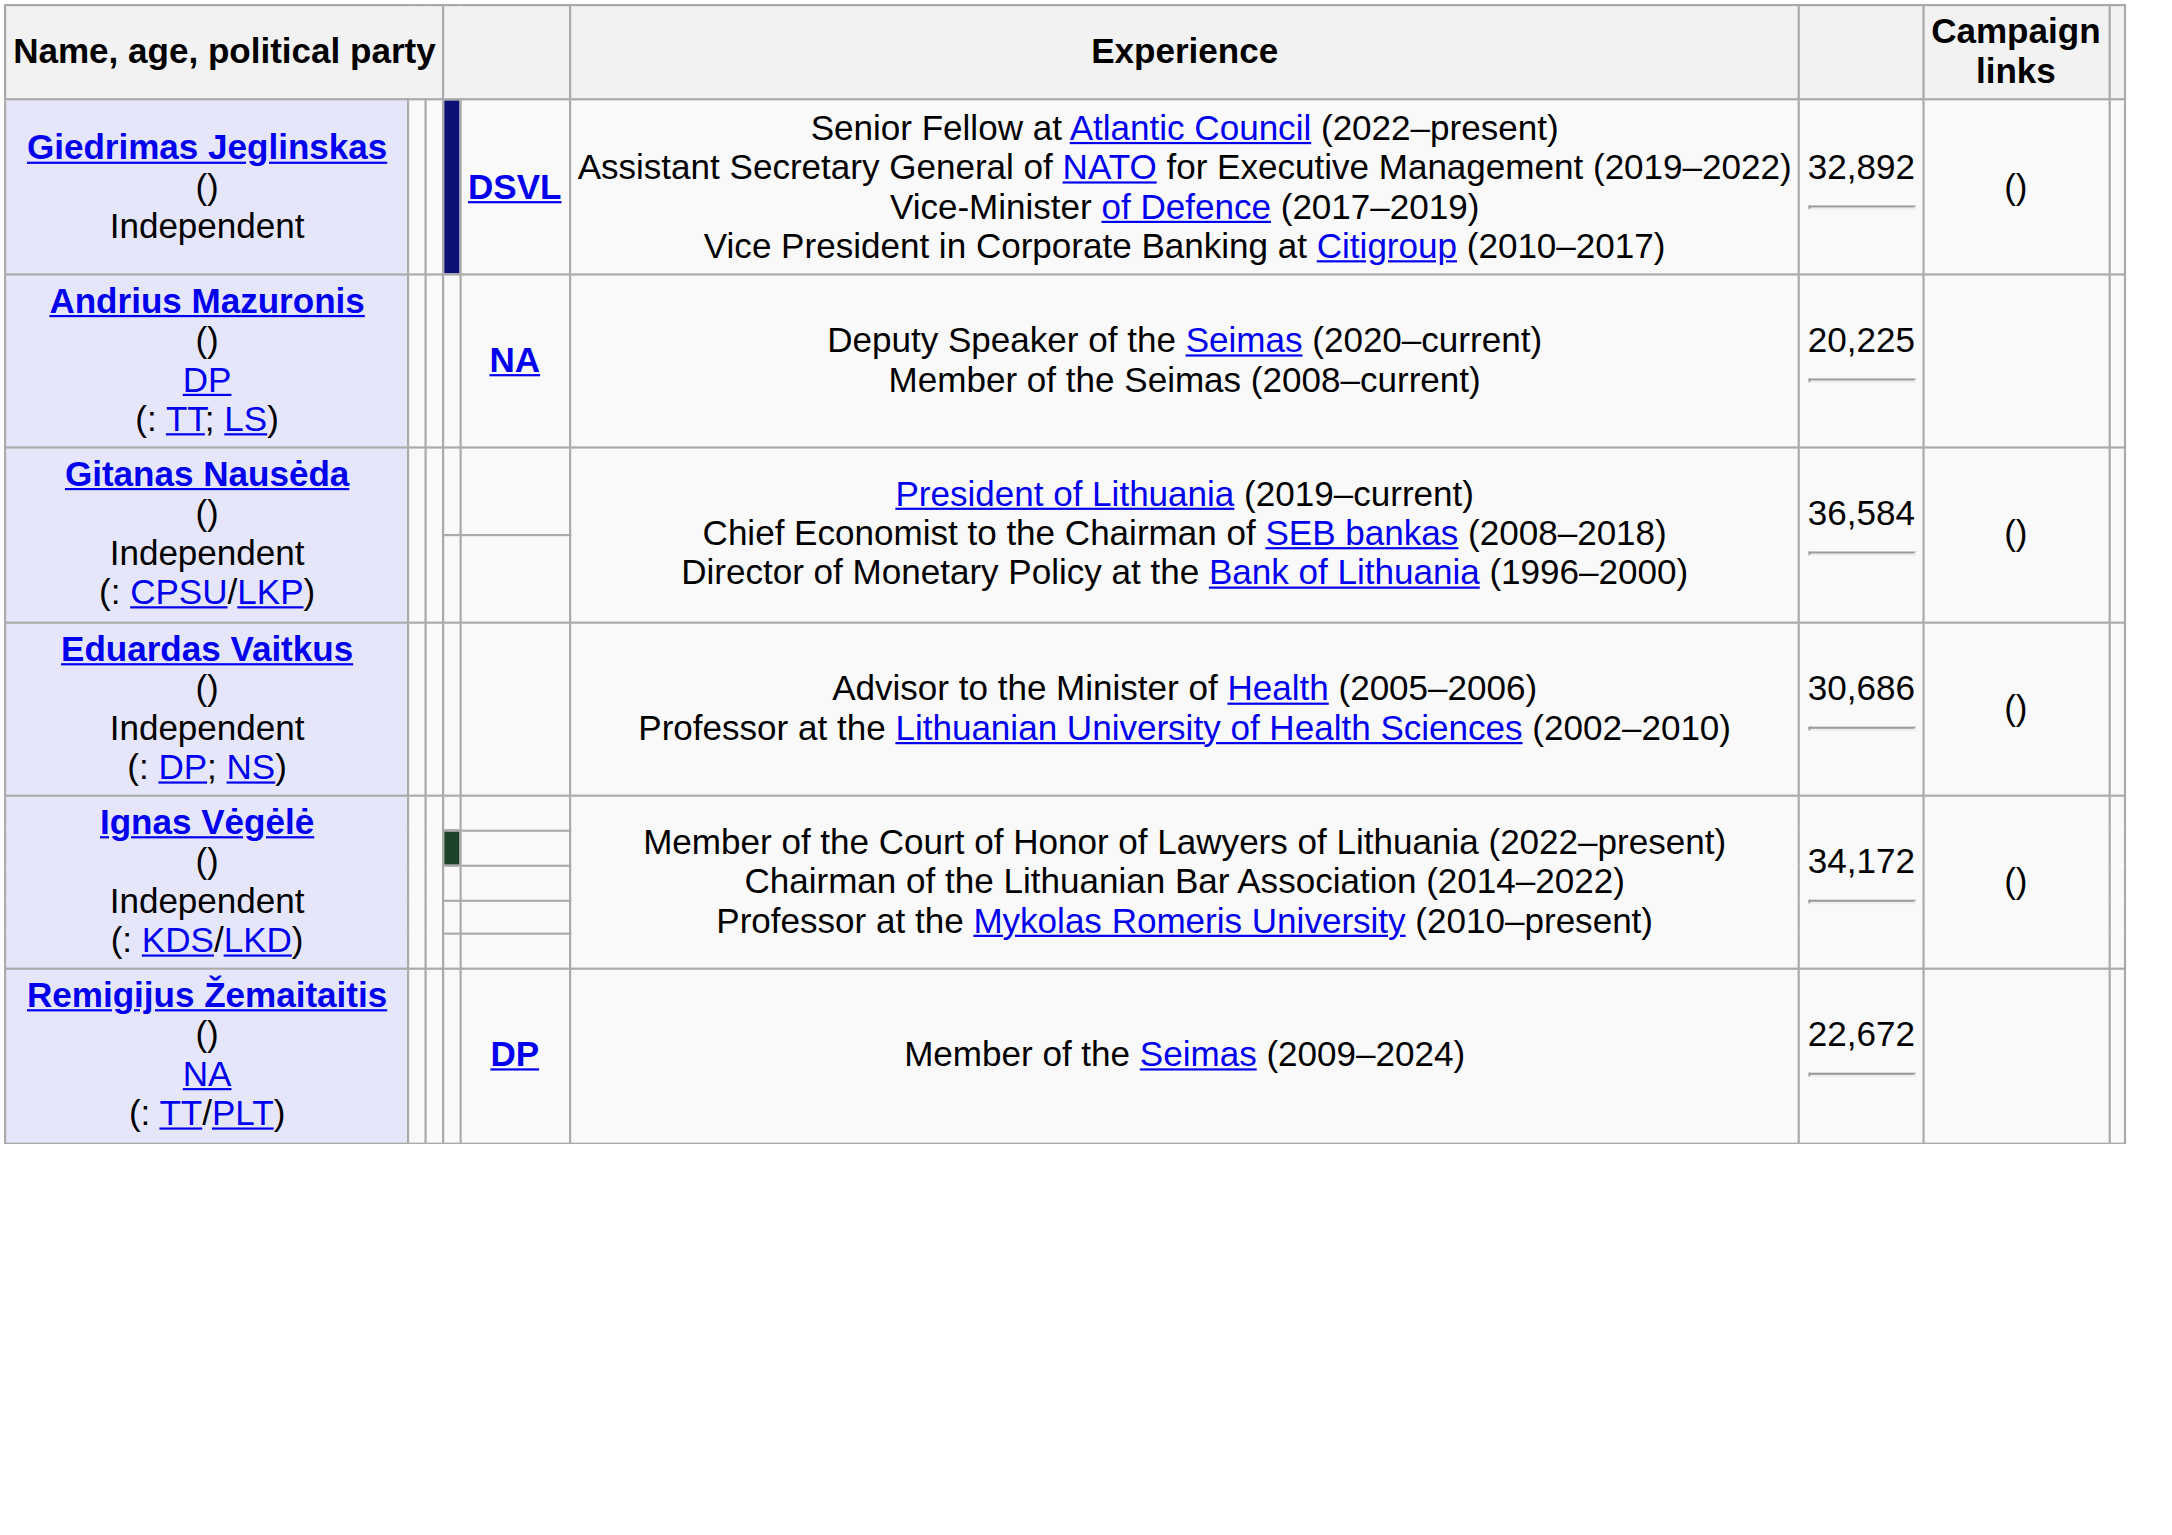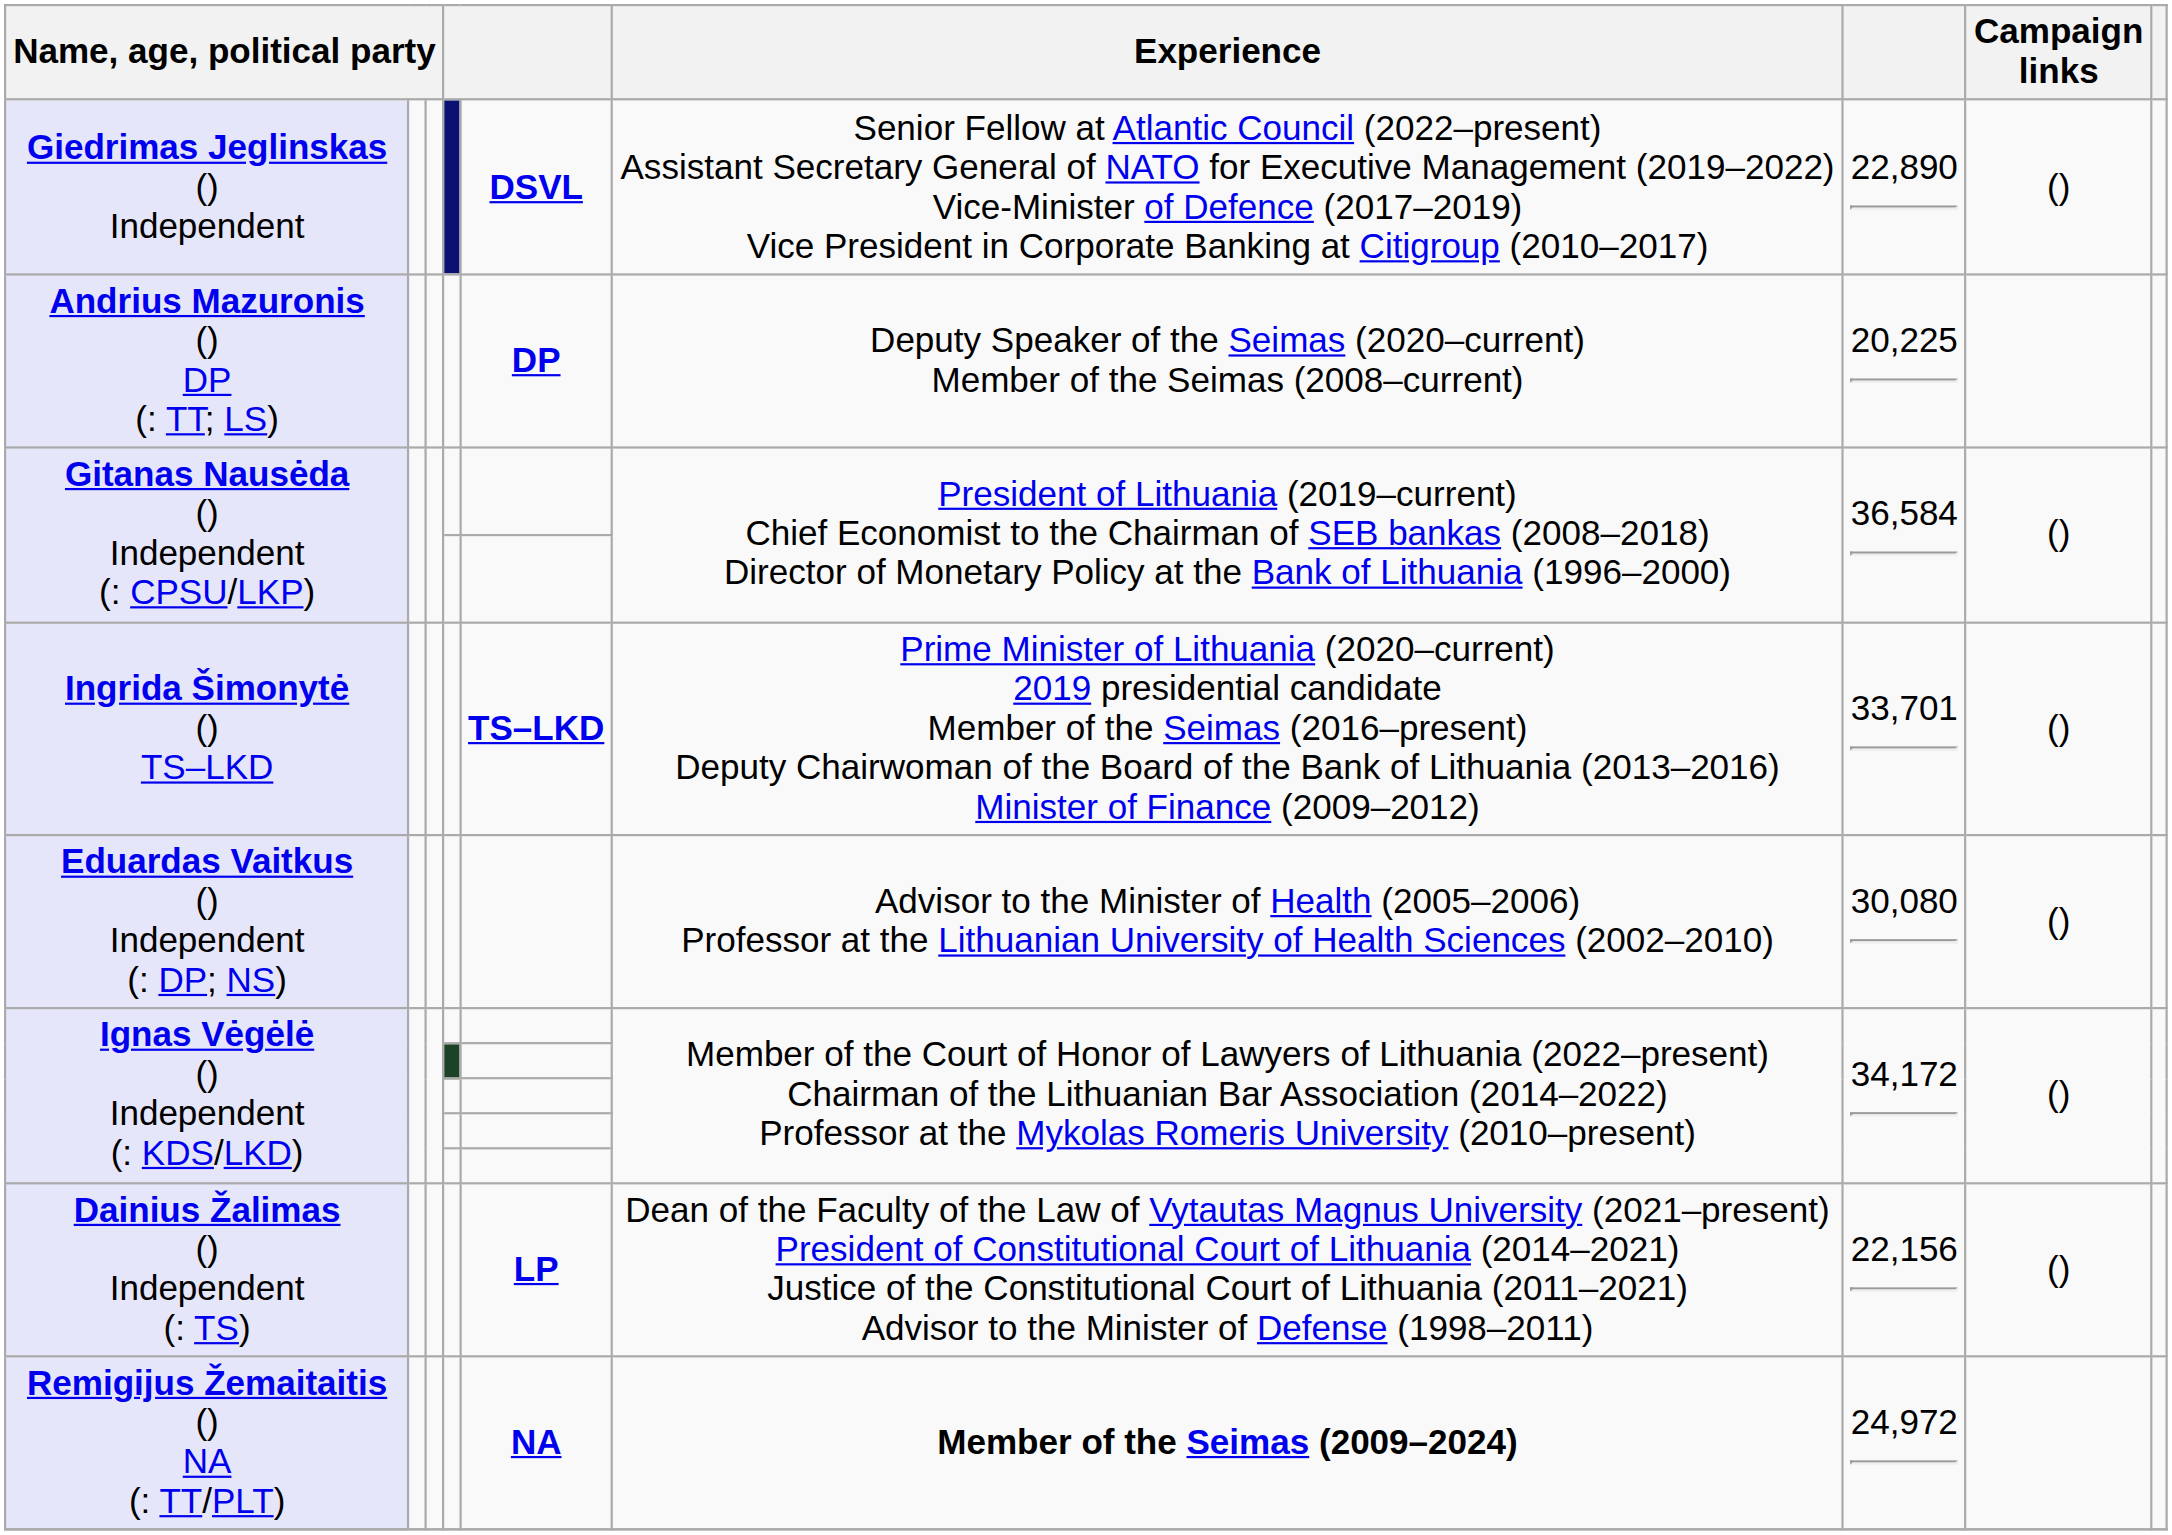(1861, 178) 32,892 -> (1904, 178) 22,890
(515, 360) NA -> (536, 360) DP
+ row: (207, 727)
(1861, 700) 30,686 -> (1904, 913) 30,080
+ row: (207, 1268)
(515, 1055) DP -> (536, 1442) NA
(1185, 1055) normal -> (1227, 1442) bold
(1861, 1047) 22,672 -> (1904, 1434) 24,972
